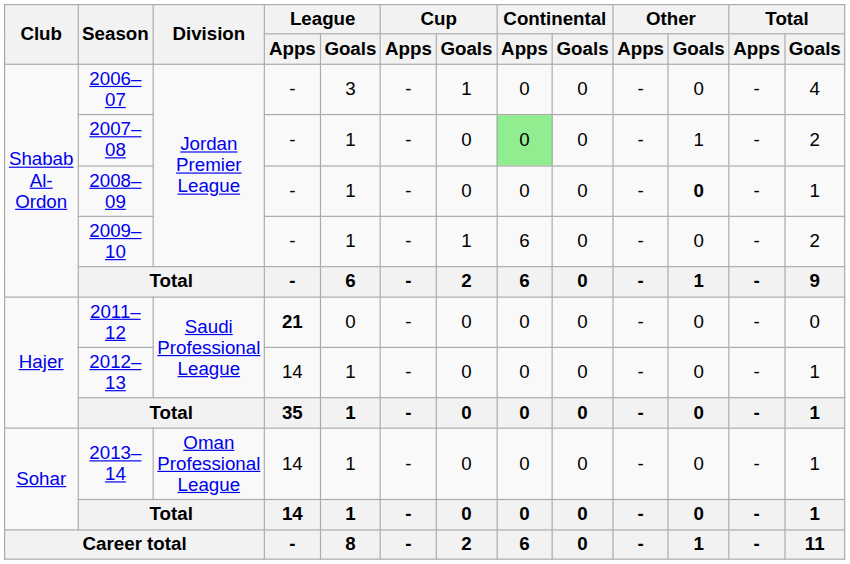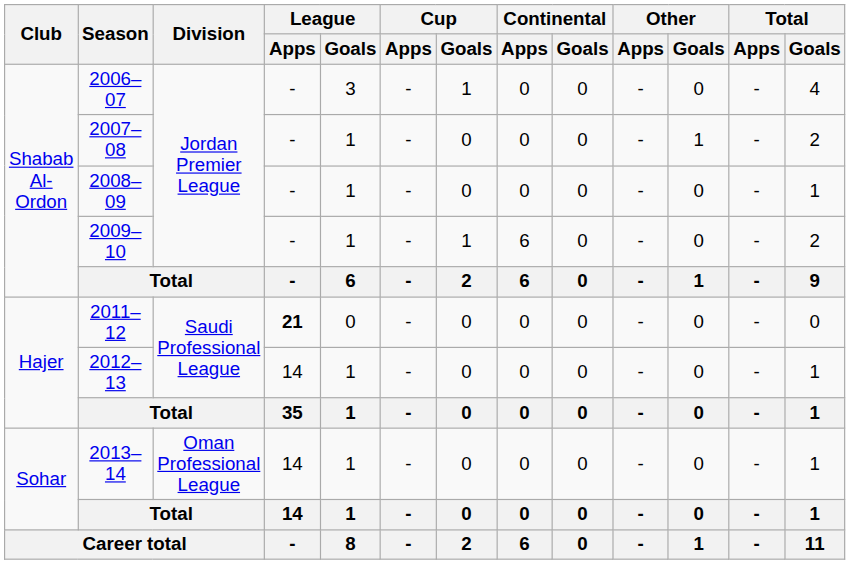(525, 140) lightgreen background -> (525, 140) no background
(699, 190) bold -> (699, 190) normal
